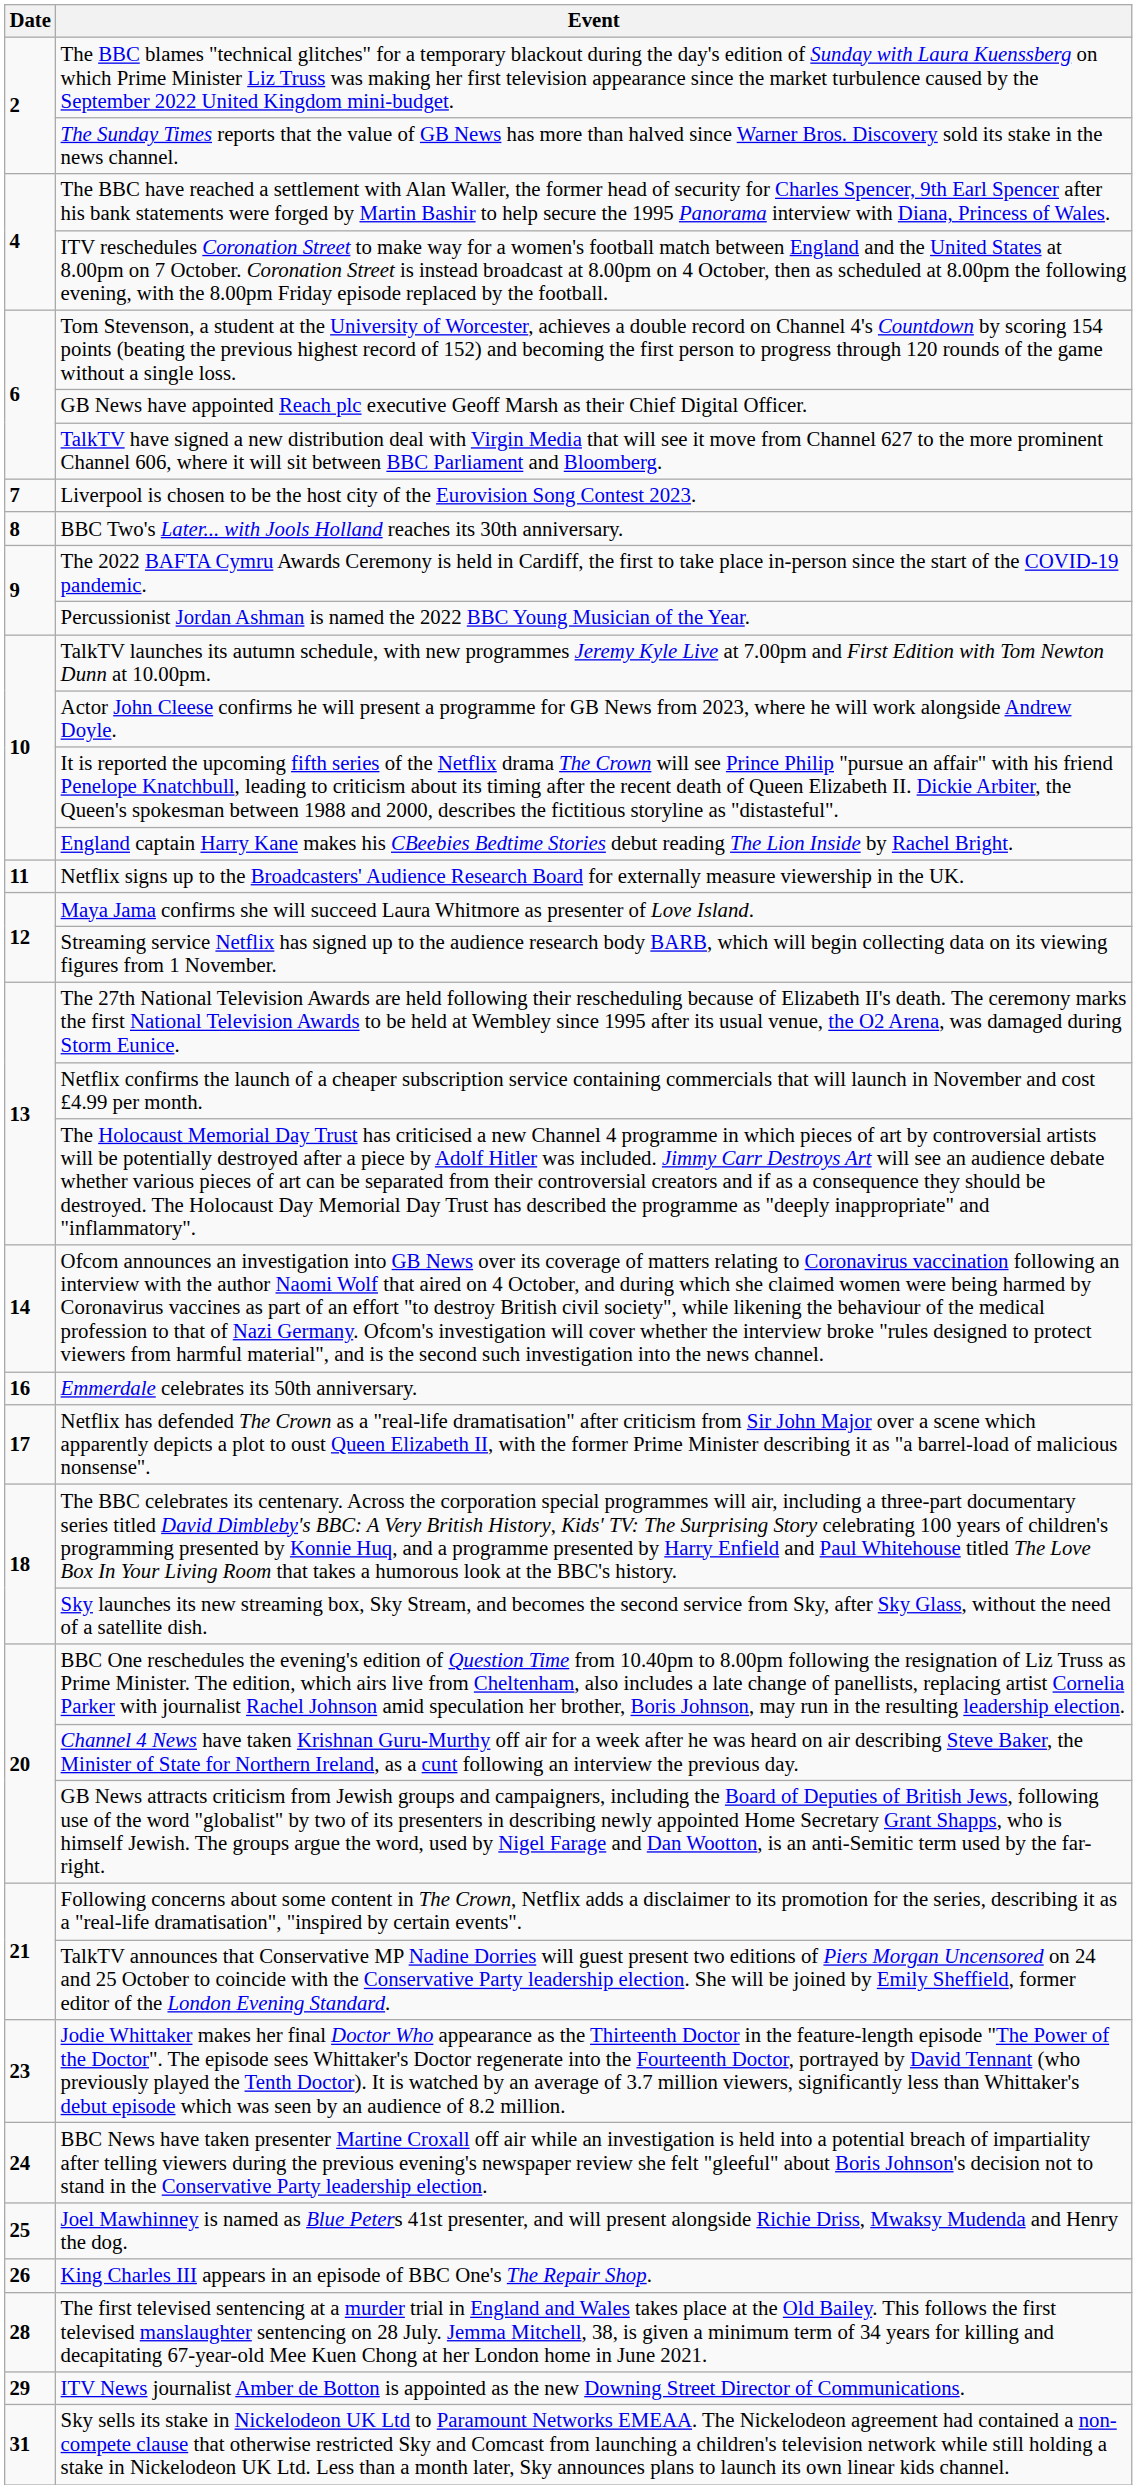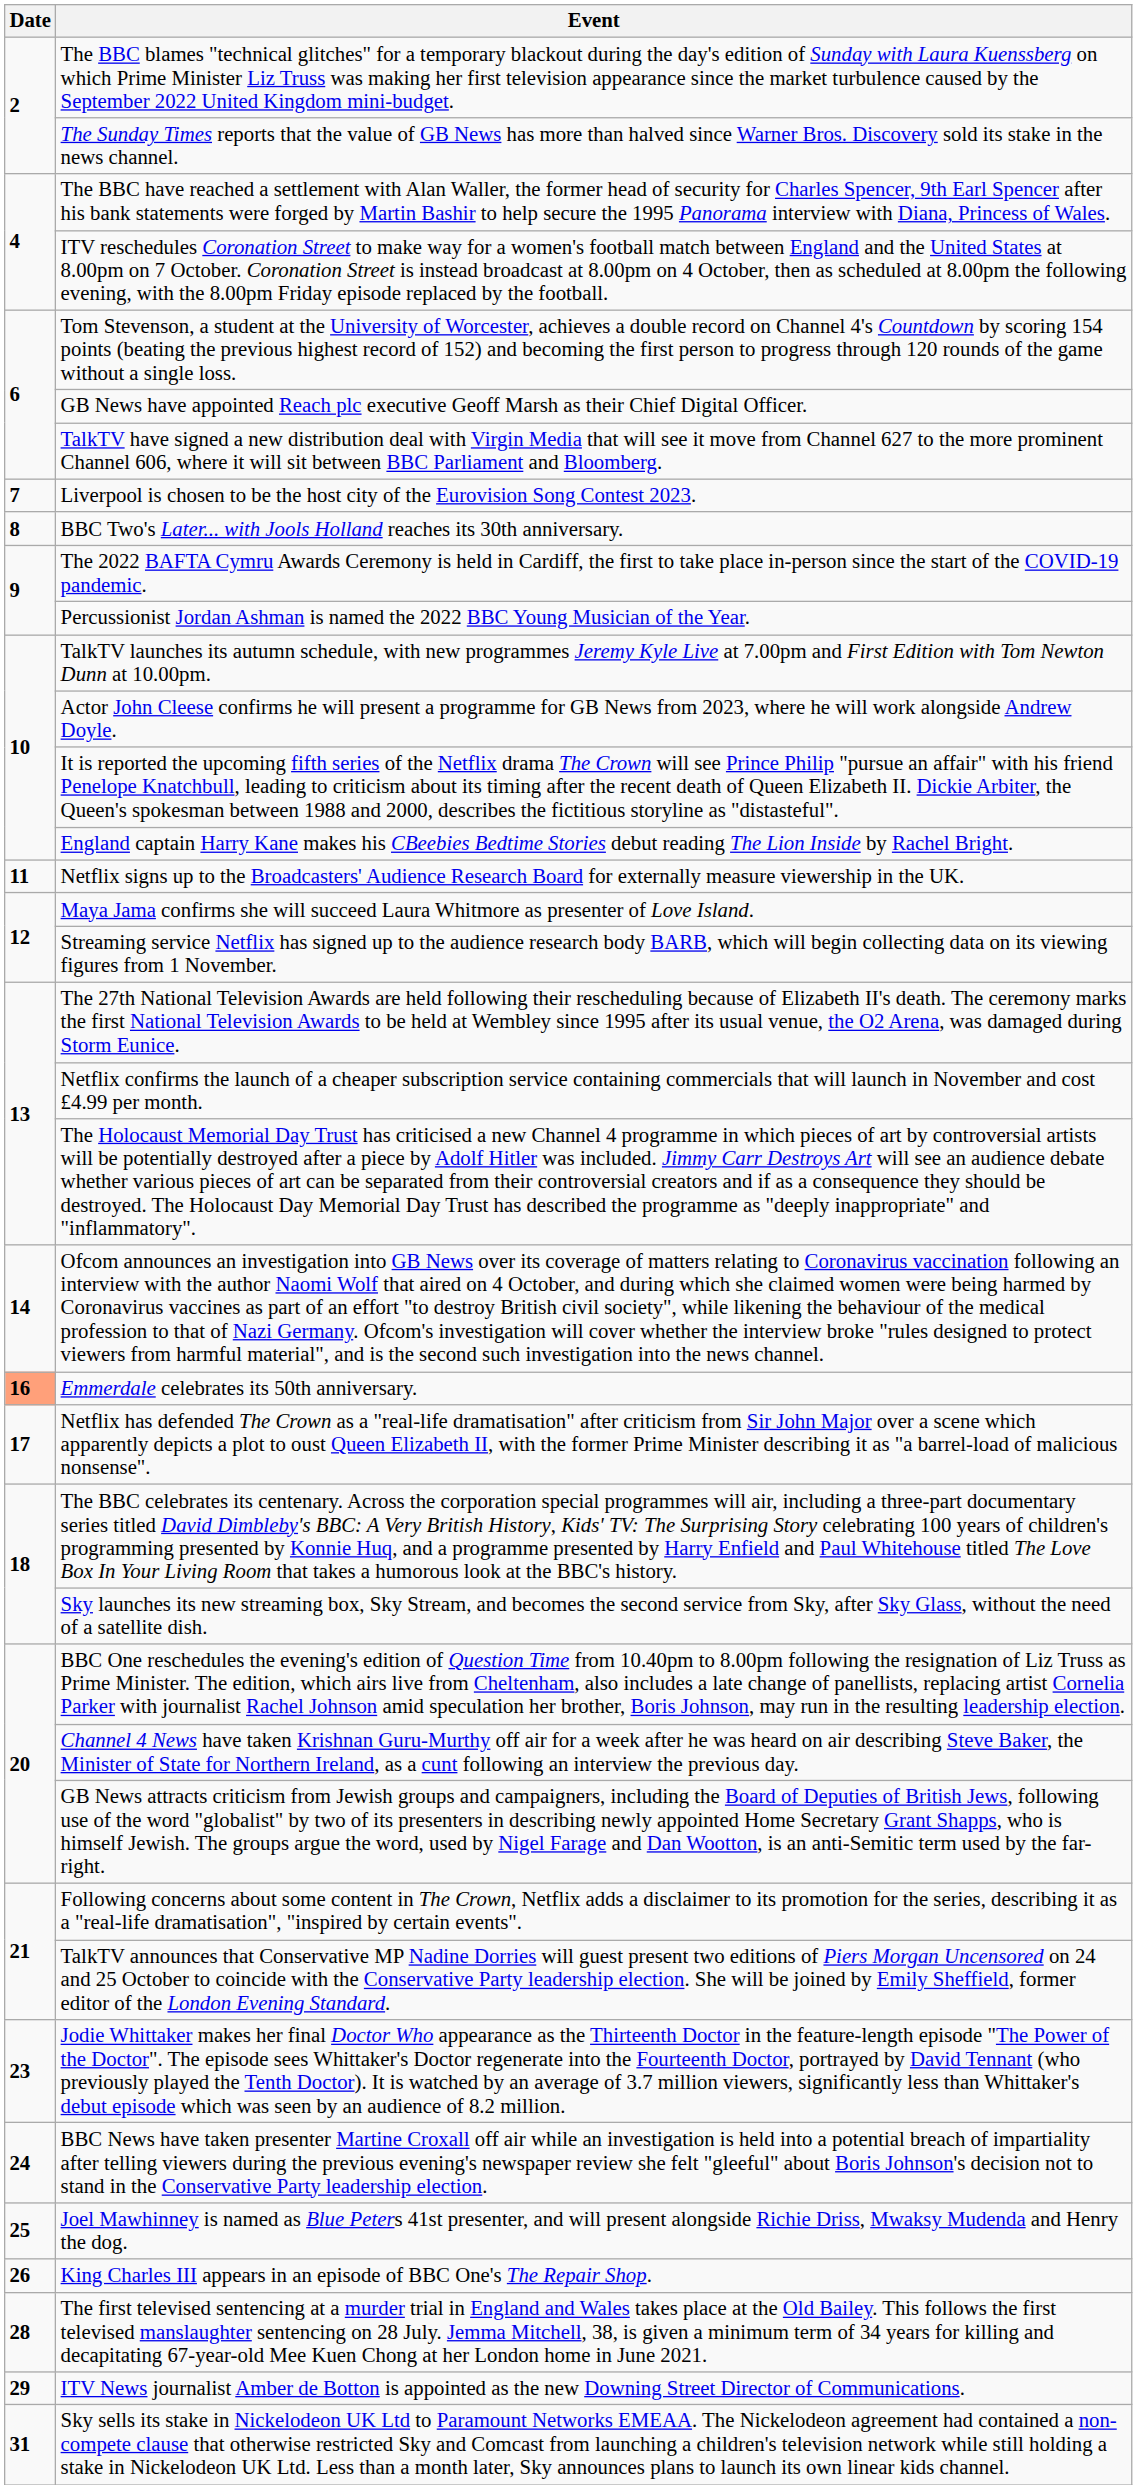(20, 1388) no background -> (20, 1388) lightsalmon background
